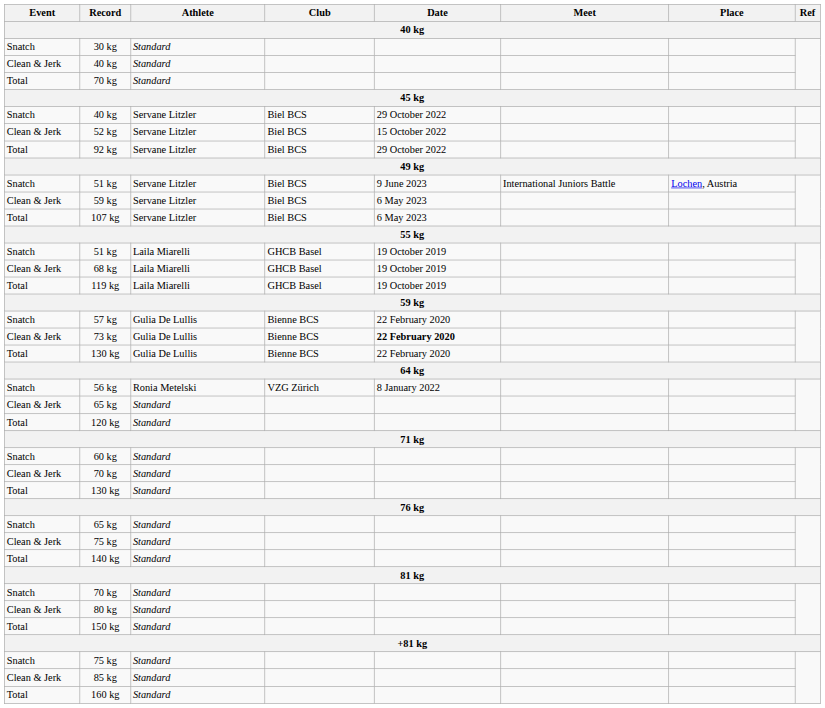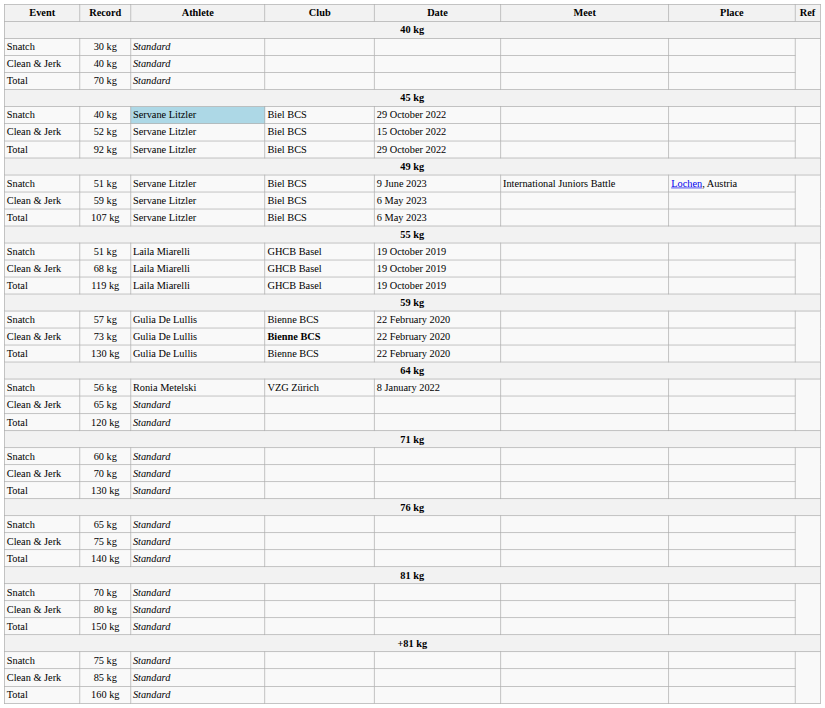(165, 115) no background -> (165, 115) lightblue background
(293, 337) normal -> (294, 337) bold
(416, 337) bold -> (414, 337) normal
